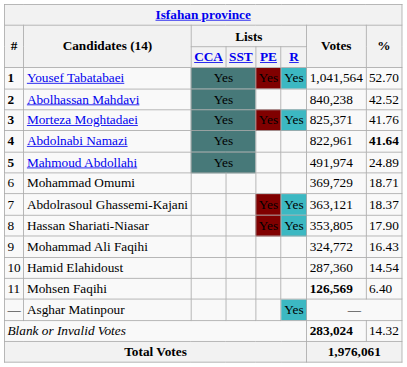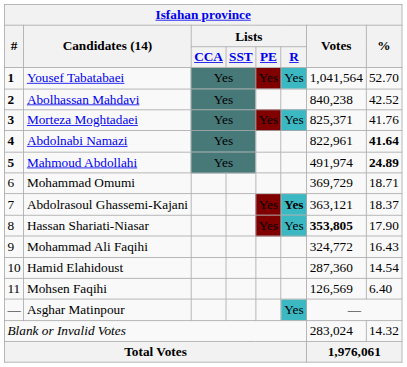(384, 162) normal -> (384, 162) bold
(294, 204) normal -> (294, 204) bold
(331, 225) normal -> (331, 225) bold
(331, 288) bold -> (331, 288) normal
(331, 330) bold -> (331, 330) normal
